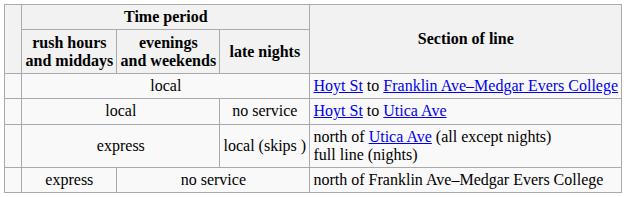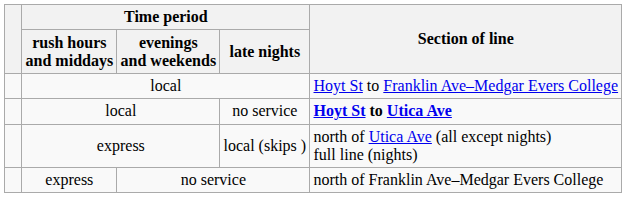(380, 111) normal -> (383, 111) bold
